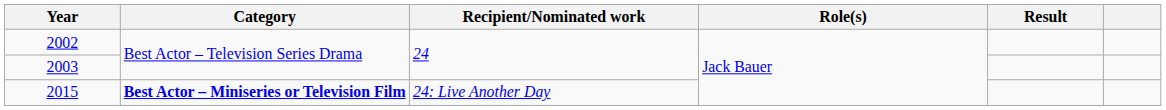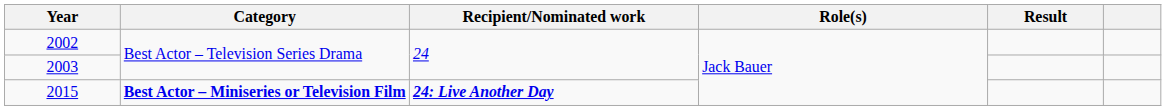(482, 92) normal -> (483, 92) bold
